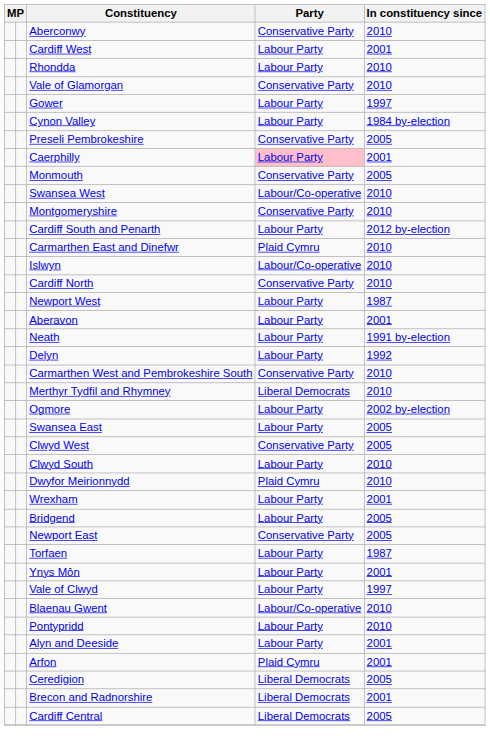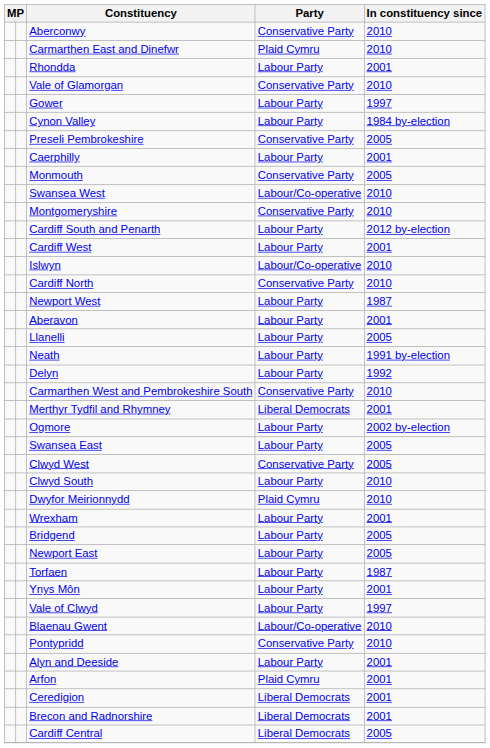rows swapped: (60, 49) <-> (104, 247)
(379, 67) 2010 -> (379, 67) 2001
(290, 157) pink background -> (290, 157) no background
+ row: (47, 337)
(379, 391) 2010 -> (379, 409) 2001
(306, 535) Conservative Party -> (290, 553) Labour Party
(290, 626) Labour Party -> (306, 644) Conservative Party
(379, 680) 2005 -> (379, 698) 2001
